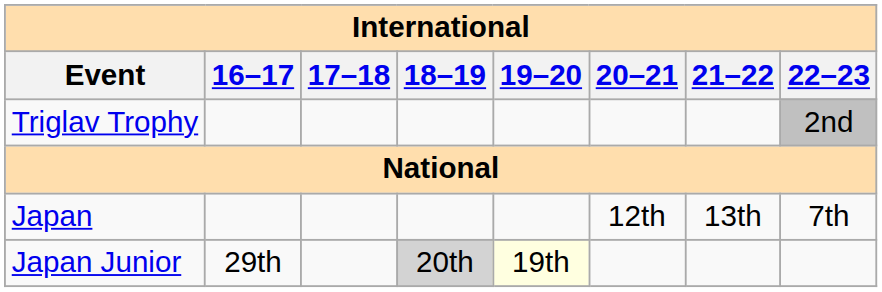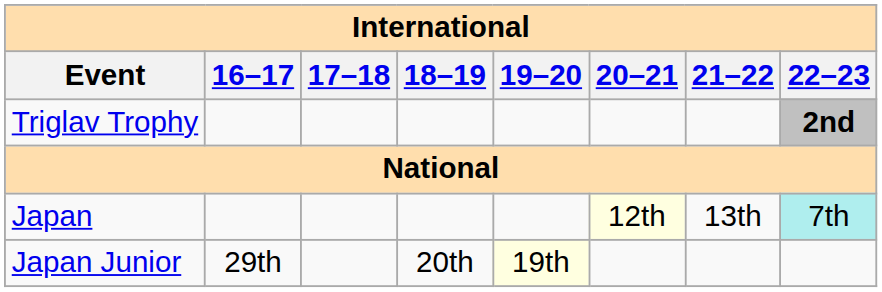(829, 121) normal -> (829, 121) bold
(637, 215) no background -> (637, 215) lightyellow background
(829, 215) no background -> (829, 215) paleturquoise background
(445, 262) lightgrey background -> (445, 262) no background
